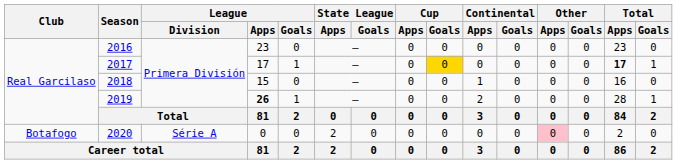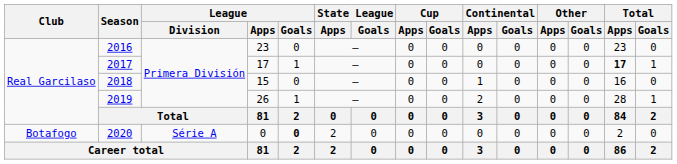(445, 64) gold background -> (445, 64) no background
(263, 99) bold -> (263, 99) normal
(296, 133) normal -> (296, 133) bold
(553, 133) pink background -> (553, 133) no background
